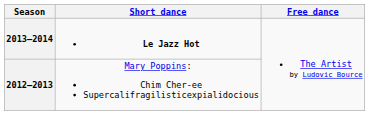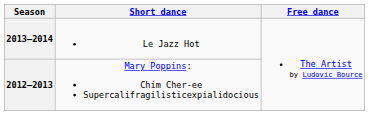(158, 44) bold -> (158, 44) normal
